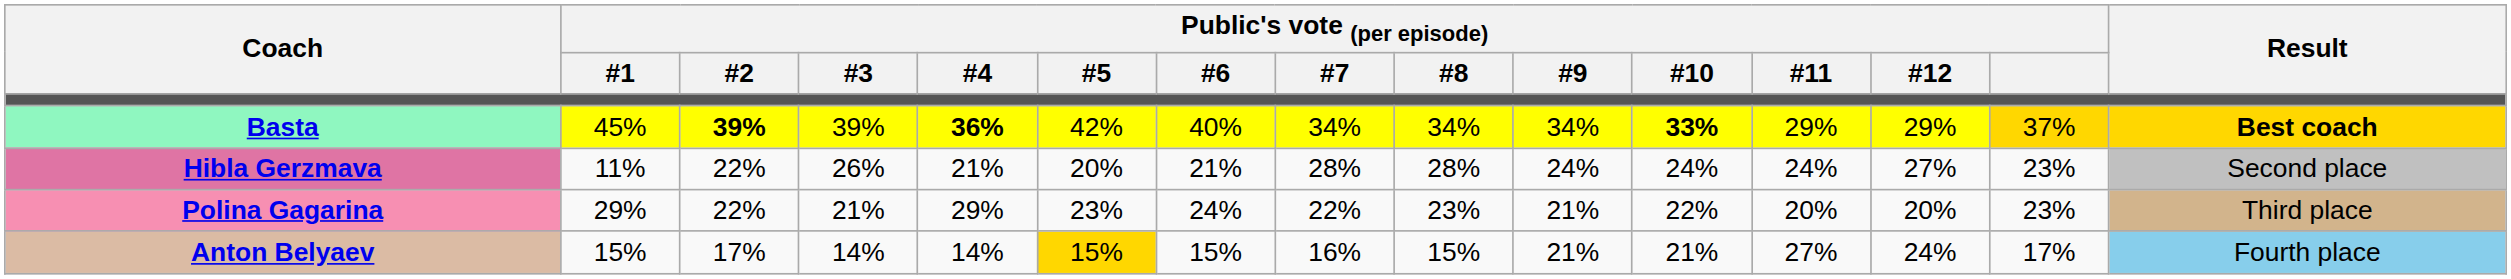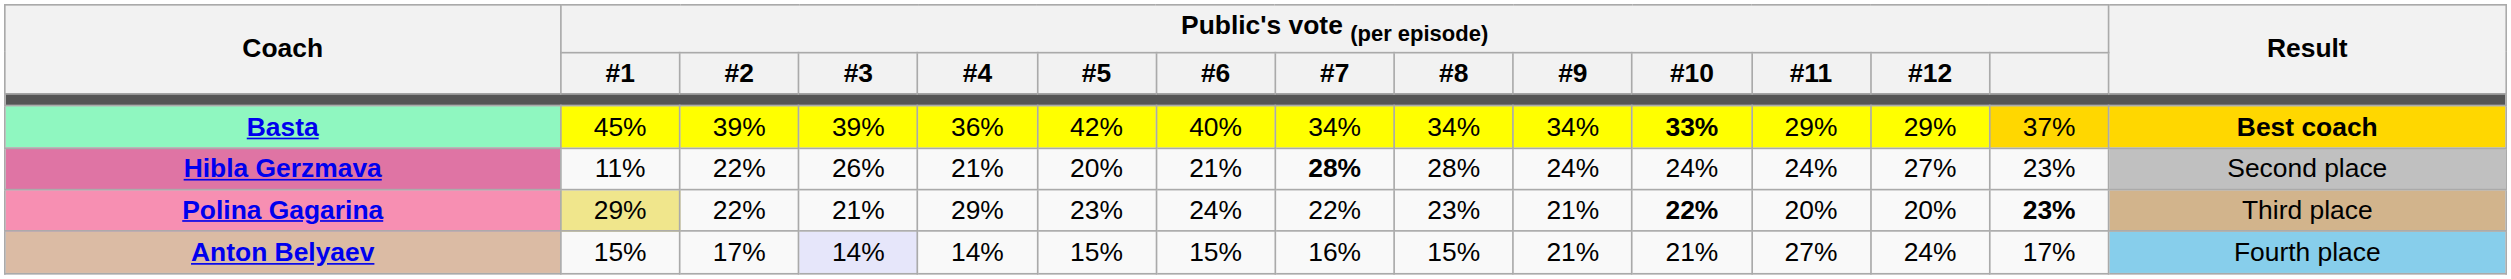(739, 126) bold -> (739, 126) normal
(977, 126) bold -> (977, 126) normal
(1335, 168) normal -> (1335, 168) bold
(620, 210) no background -> (620, 210) khaki background
(1692, 210) normal -> (1692, 210) bold
(2049, 210) normal -> (2049, 210) bold
(858, 252) no background -> (858, 252) lavender background
(1096, 252) gold background -> (1096, 252) no background
